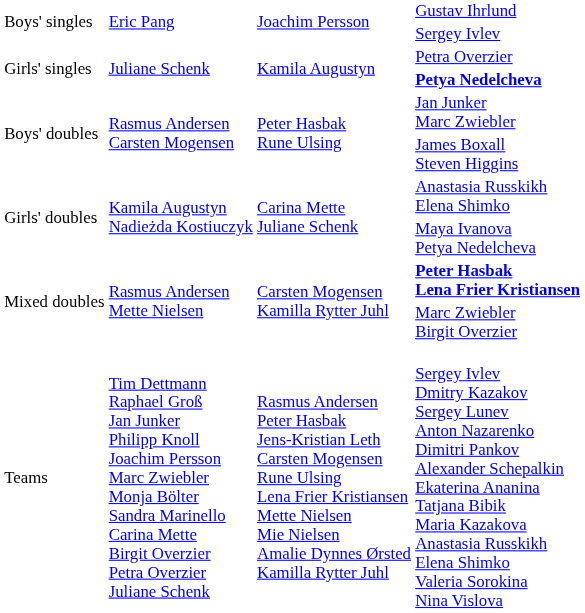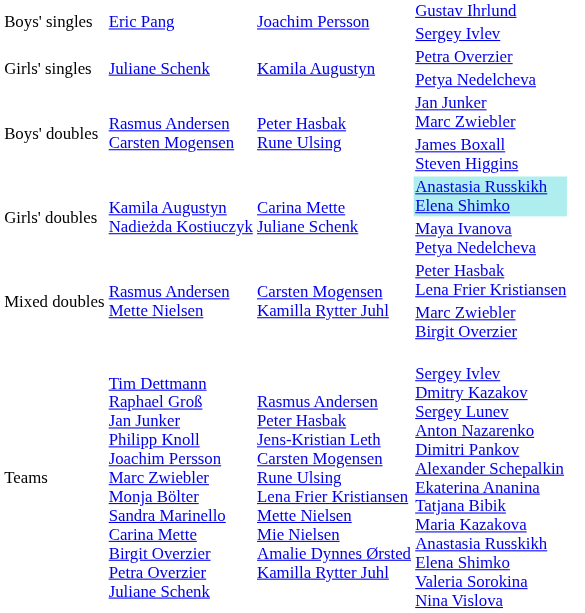(478, 79) bold -> (476, 79) normal
(481, 196) no background -> (481, 196) paleturquoise background
(498, 280) bold -> (491, 280) normal
